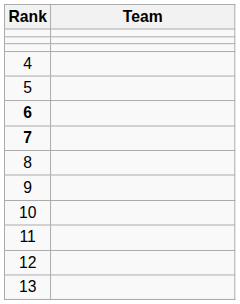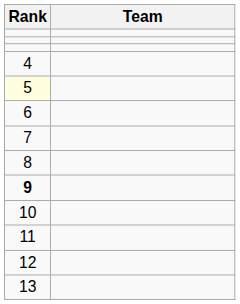(28, 88) no background -> (28, 88) lightyellow background
(28, 113) bold -> (28, 113) normal
(28, 138) bold -> (28, 138) normal
(28, 187) normal -> (28, 187) bold
